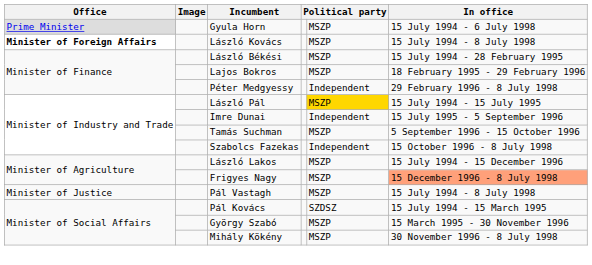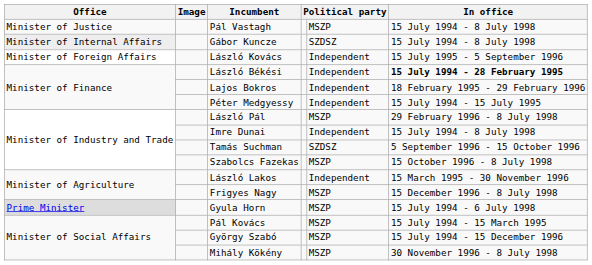rows swapped: (238, 27) <-> (240, 192)
+ row: (243, 42)
(82, 42) bold -> (82, 57) normal
(320, 42) MSZP -> (339, 57) Independent
(463, 42) 15 July 1994 - 8 July 1998 -> (477, 57) 15 July 1995 - 5 September 1996
(320, 57) MSZP -> (339, 72) Independent
(477, 57) normal -> (477, 72) bold
(320, 72) MSZP -> (339, 87) Independent
(474, 87) 29 February 1996 - 8 July 1998 -> (466, 102) 15 July 1994 - 15 July 1995
(320, 102) gold background -> (320, 117) no background
(466, 102) 15 July 1994 - 15 July 1995 -> (474, 117) 29 February 1996 - 8 July 1998
(477, 117) 15 July 1995 - 5 September 1996 -> (463, 132) 15 July 1994 - 8 July 1998
(320, 132) MSZP -> (323, 147) SZDSZ
(339, 147) Independent -> (320, 162) MSZP
(320, 162) MSZP -> (339, 177) Independent
(477, 162) 15 July 1994 - 15 December 1996 -> (480, 177) 15 March 1995 - 30 November 1996
(474, 177) lightsalmon background -> (474, 192) no background
(323, 207) SZDSZ -> (320, 222) MSZP
(480, 222) 15 March 1995 - 30 November 1996 -> (477, 238) 15 July 1994 - 15 December 1996
